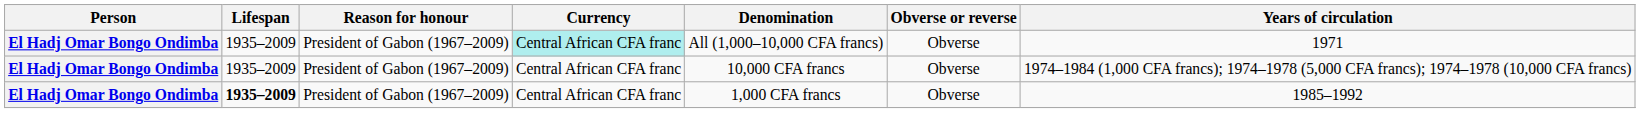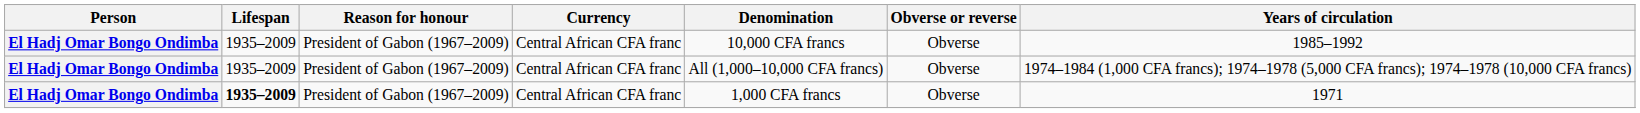(599, 43) paleturquoise background -> (599, 43) no background
(786, 43) All (1,000–10,000 CFA francs) -> (786, 43) 10,000 CFA francs
(1328, 43) 1971 -> (1328, 43) 1985–1992
(786, 69) 10,000 CFA francs -> (786, 69) All (1,000–10,000 CFA francs)
(1328, 95) 1985–1992 -> (1328, 95) 1971
